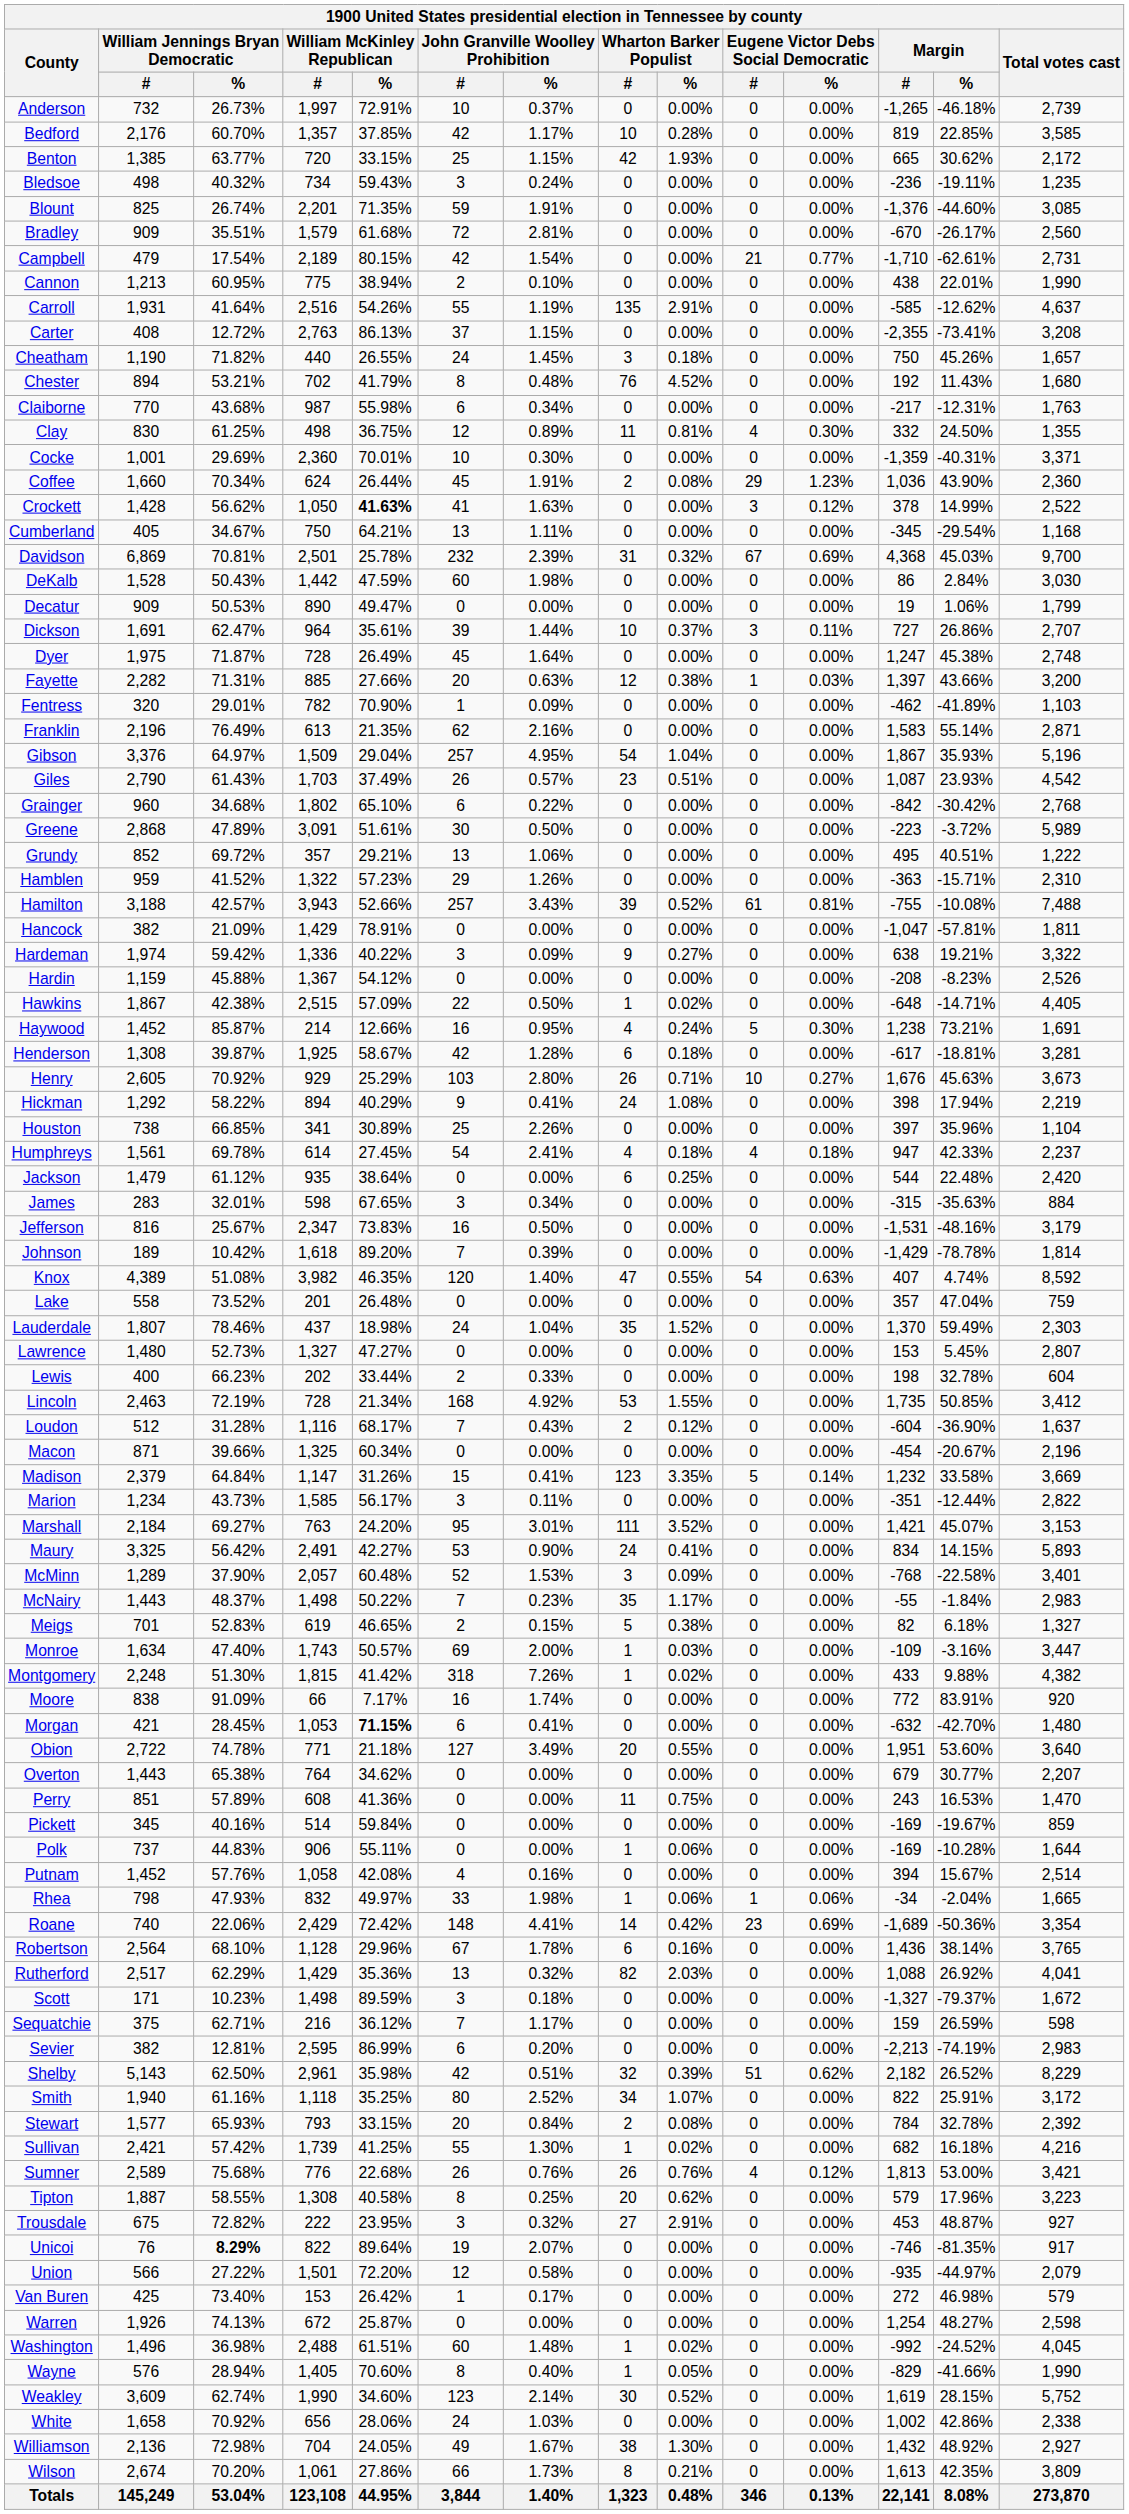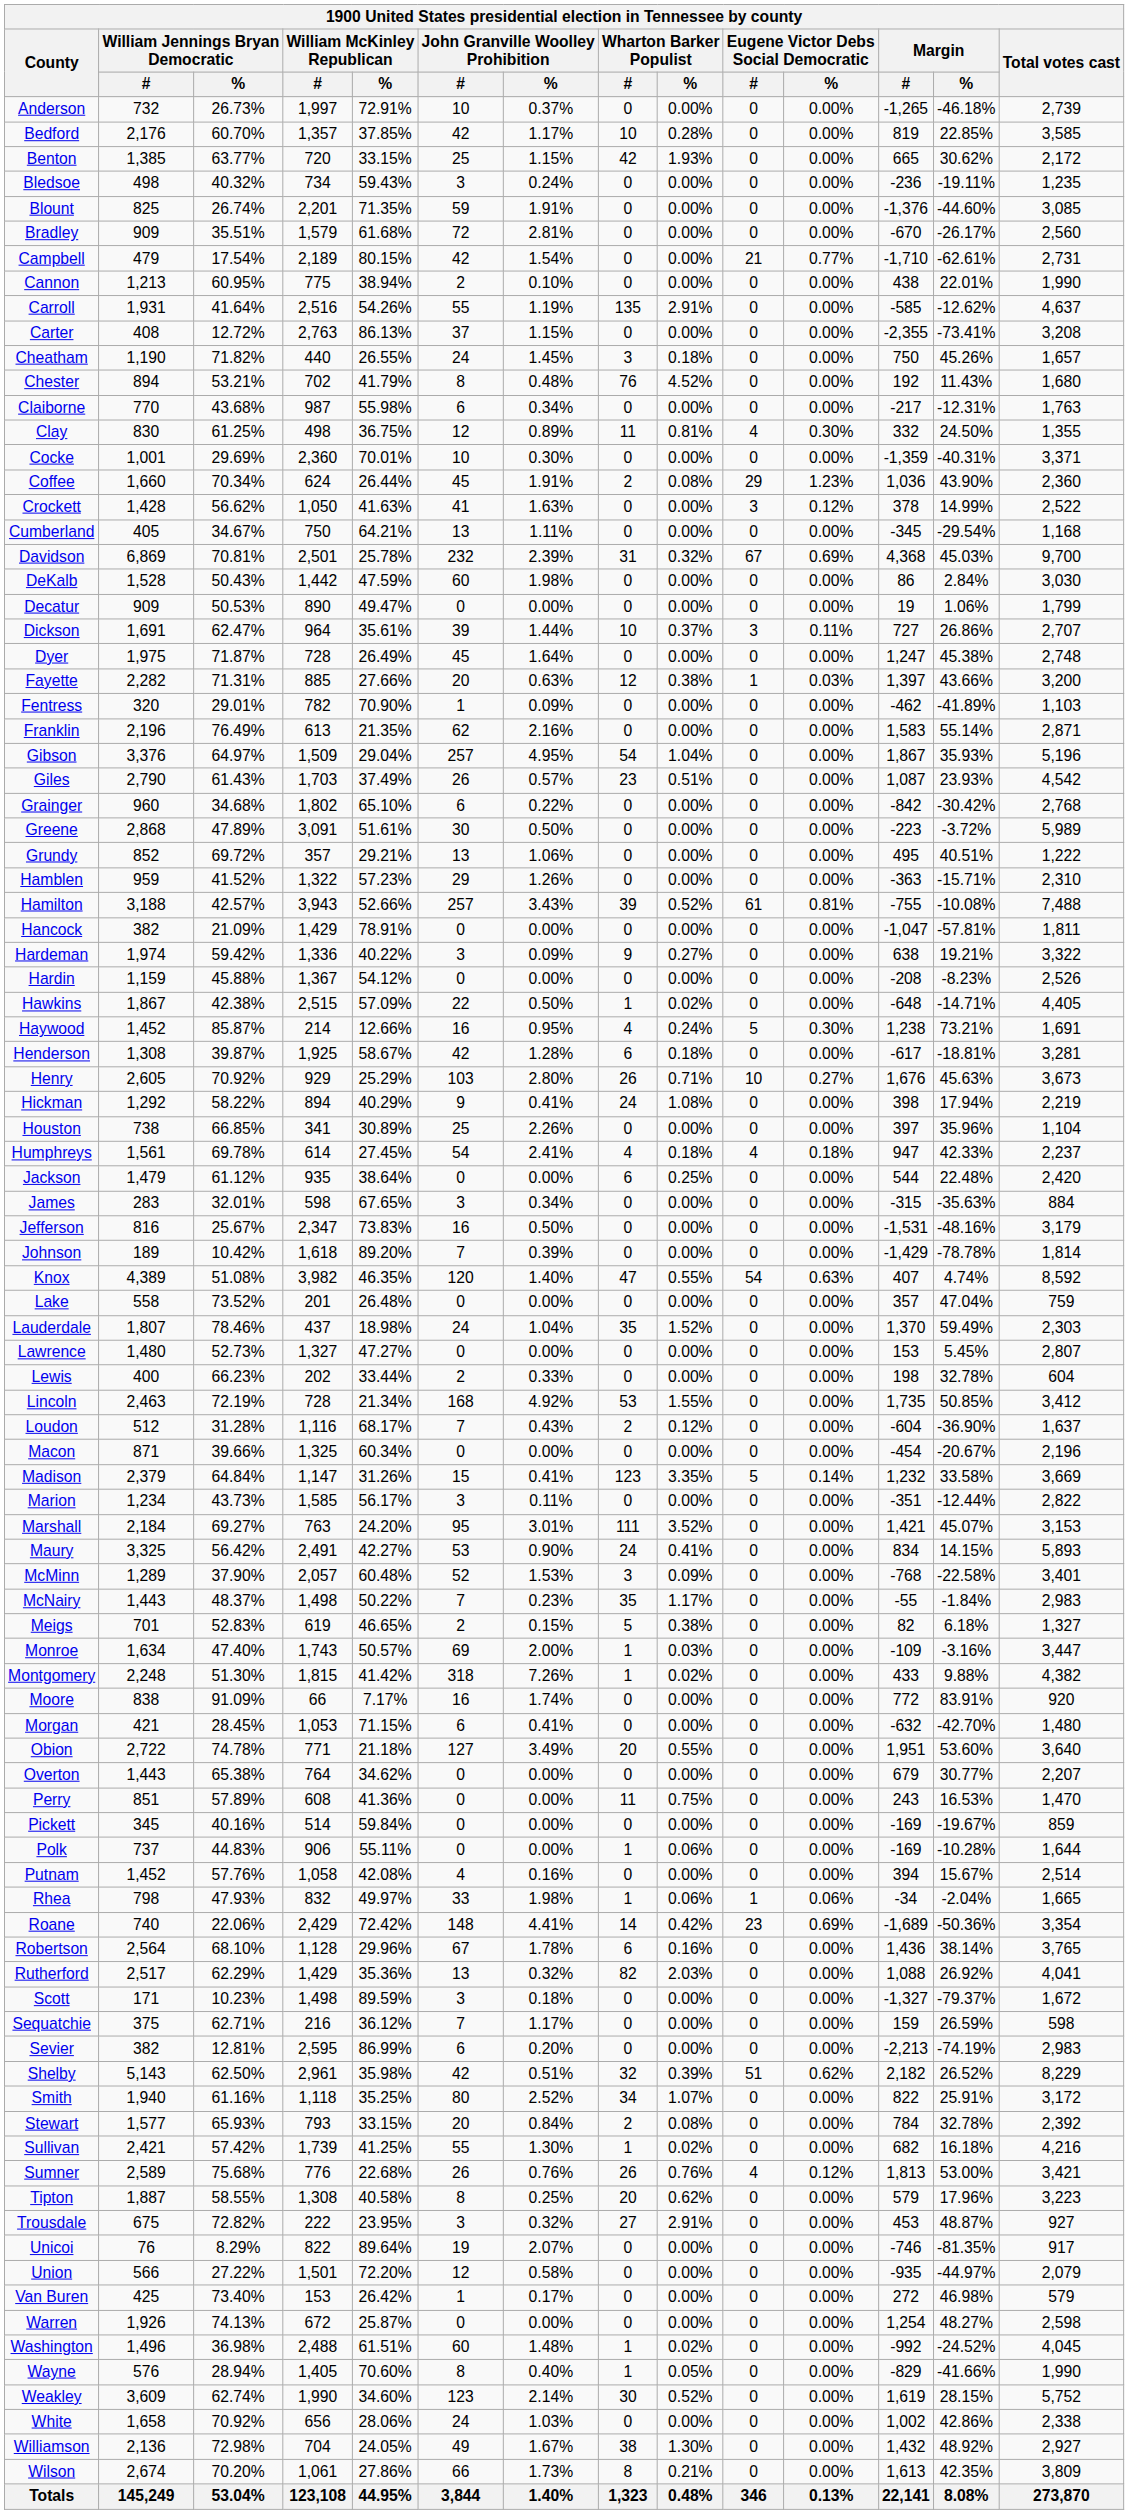(385, 507) bold -> (385, 507) normal
(385, 1725) bold -> (385, 1725) normal
(238, 2247) bold -> (238, 2247) normal
